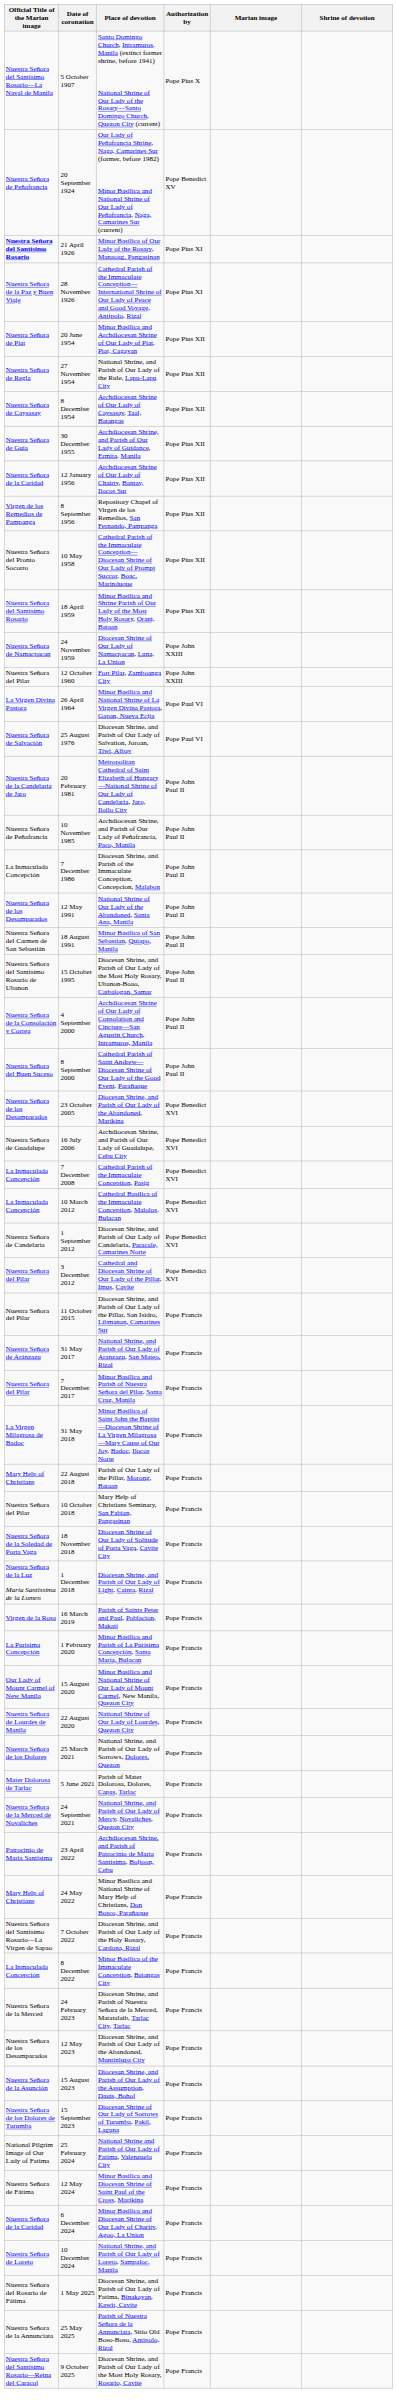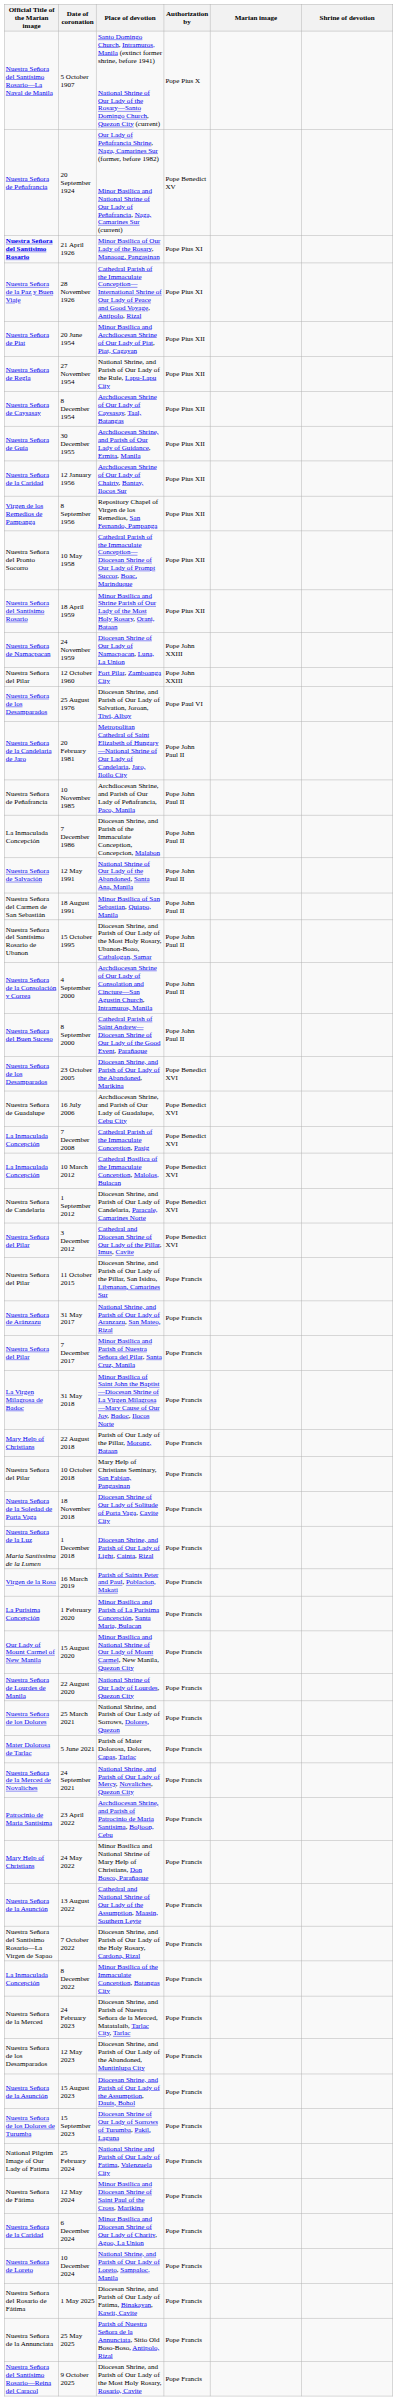- row: (72, 704)
(27, 739) Nuestra Señora de Salvación -> (27, 704) Nuestra Señora de los Desamparados
(27, 910) Nuestra Señora de los Desamparados -> (27, 875) Nuestra Señora de Salvación
+ row: (75, 1904)
